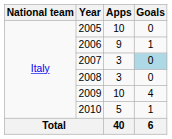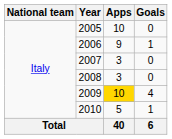(151, 61) lightblue background -> (151, 61) no background
(119, 93) no background -> (119, 93) gold background
